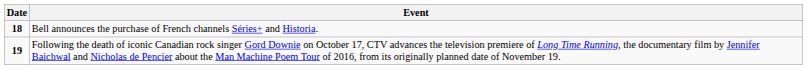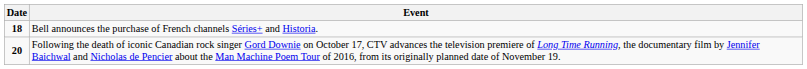(17, 50) 19 -> (17, 50) 20
